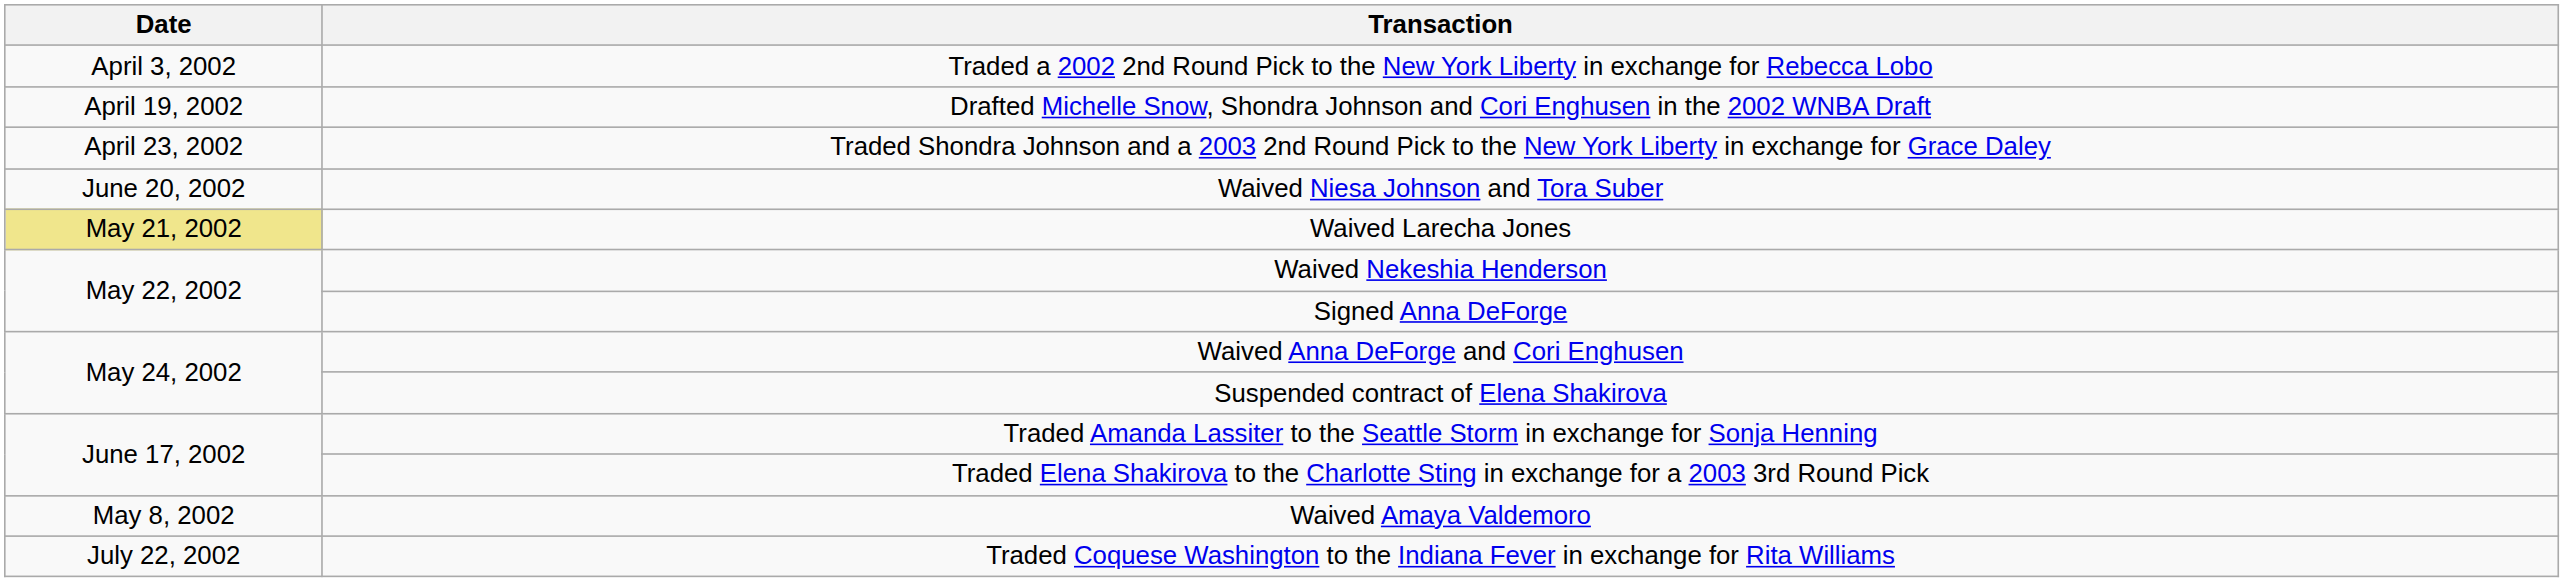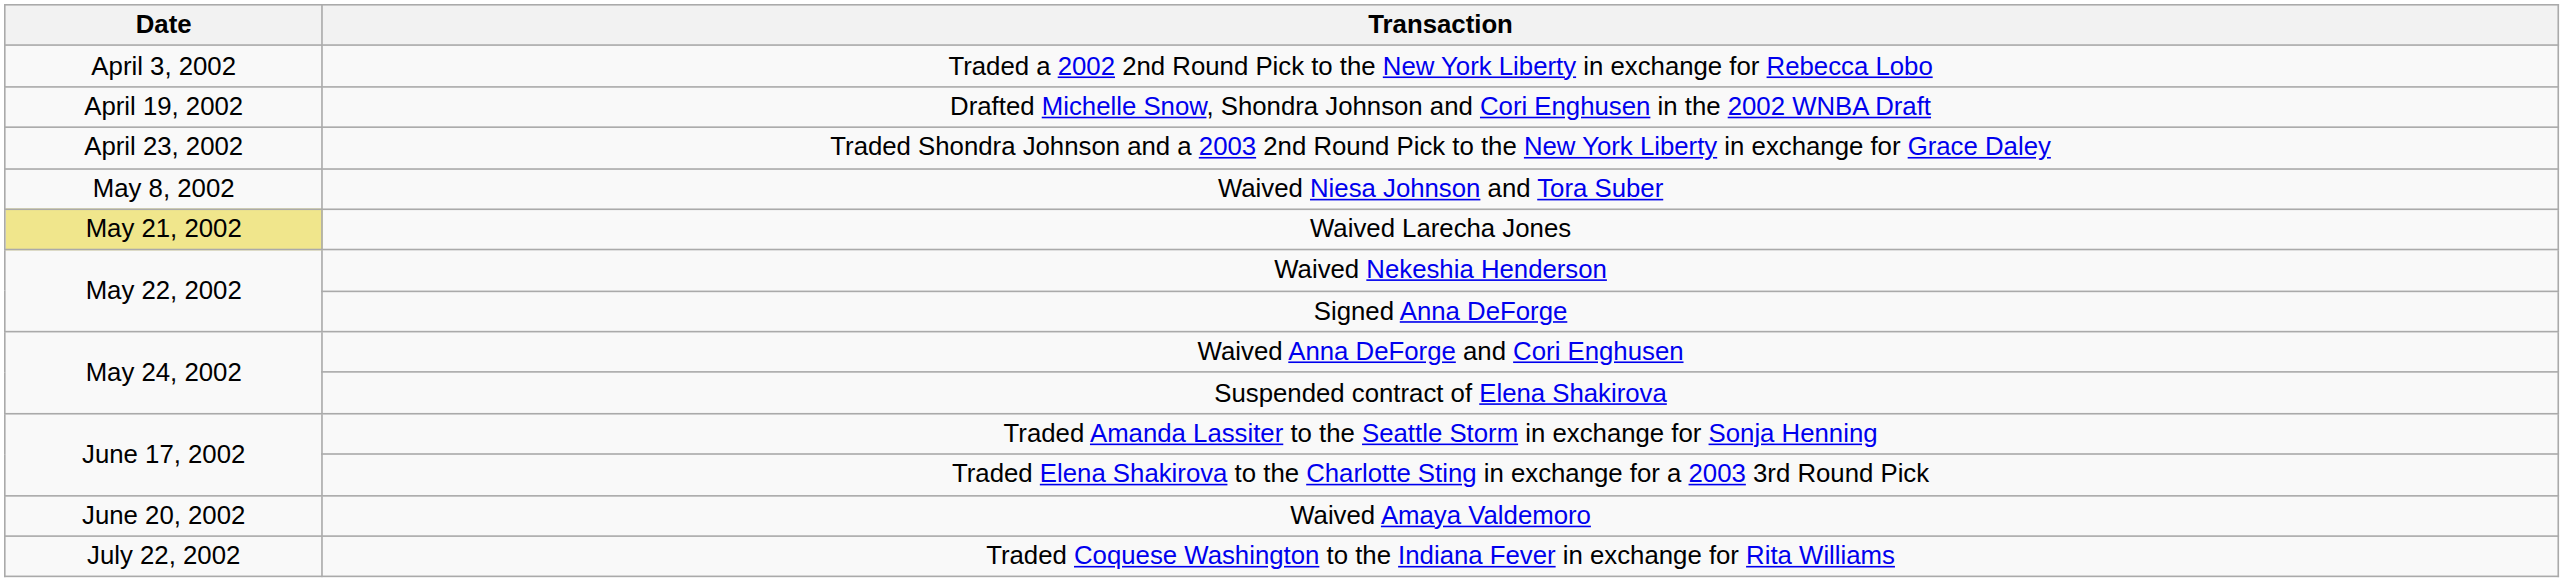(164, 188) June 20, 2002 -> (164, 188) May 8, 2002
(164, 515) May 8, 2002 -> (164, 515) June 20, 2002
